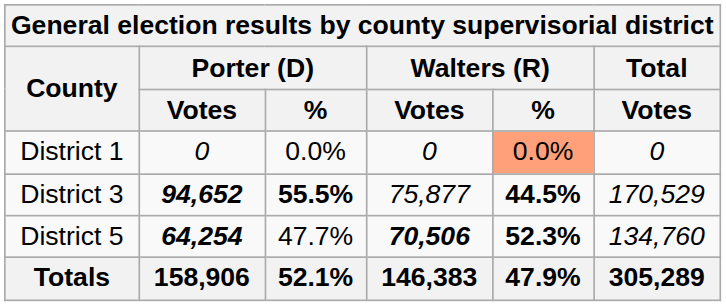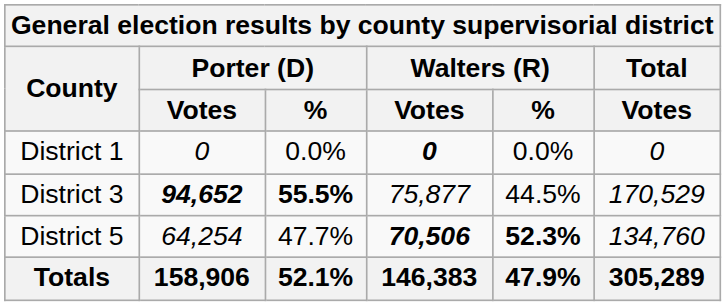(429, 151) normal -> (429, 151) bold
(543, 151) lightsalmon background -> (543, 151) no background
(543, 194) bold -> (543, 194) normal
(202, 236) bold -> (202, 236) normal
